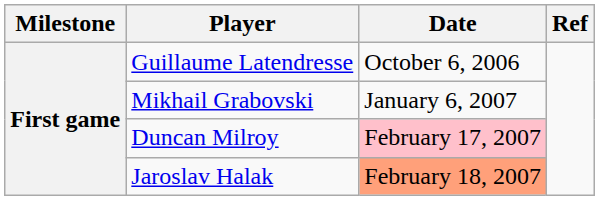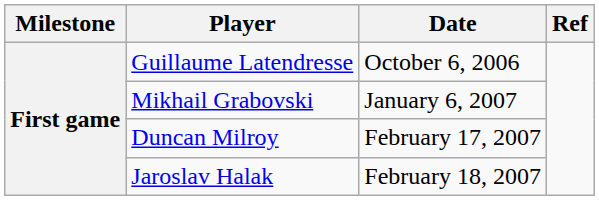(453, 137) pink background -> (453, 137) no background
(453, 175) lightsalmon background -> (453, 175) no background
